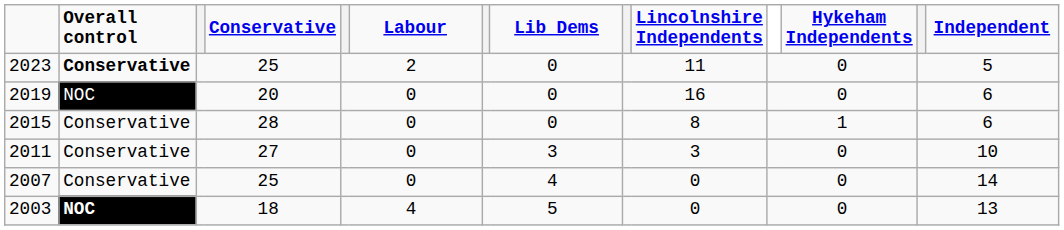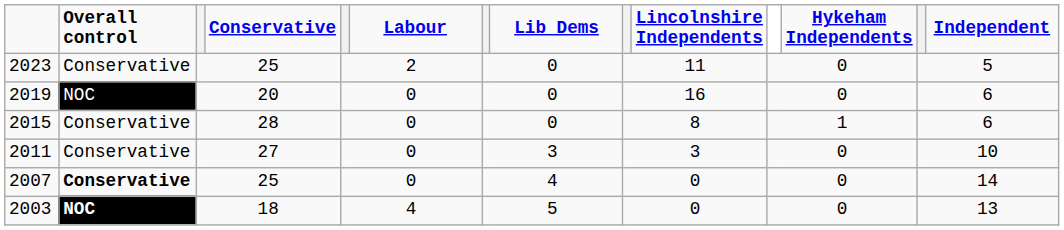(127, 68) bold -> (127, 68) normal
(127, 182) normal -> (127, 182) bold
